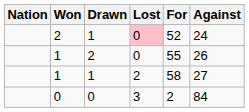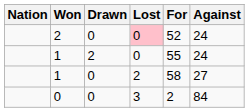(91, 35) 1 -> (91, 35) 0
(200, 55) 26 -> (200, 55) 24
(91, 76) 1 -> (91, 76) 0
